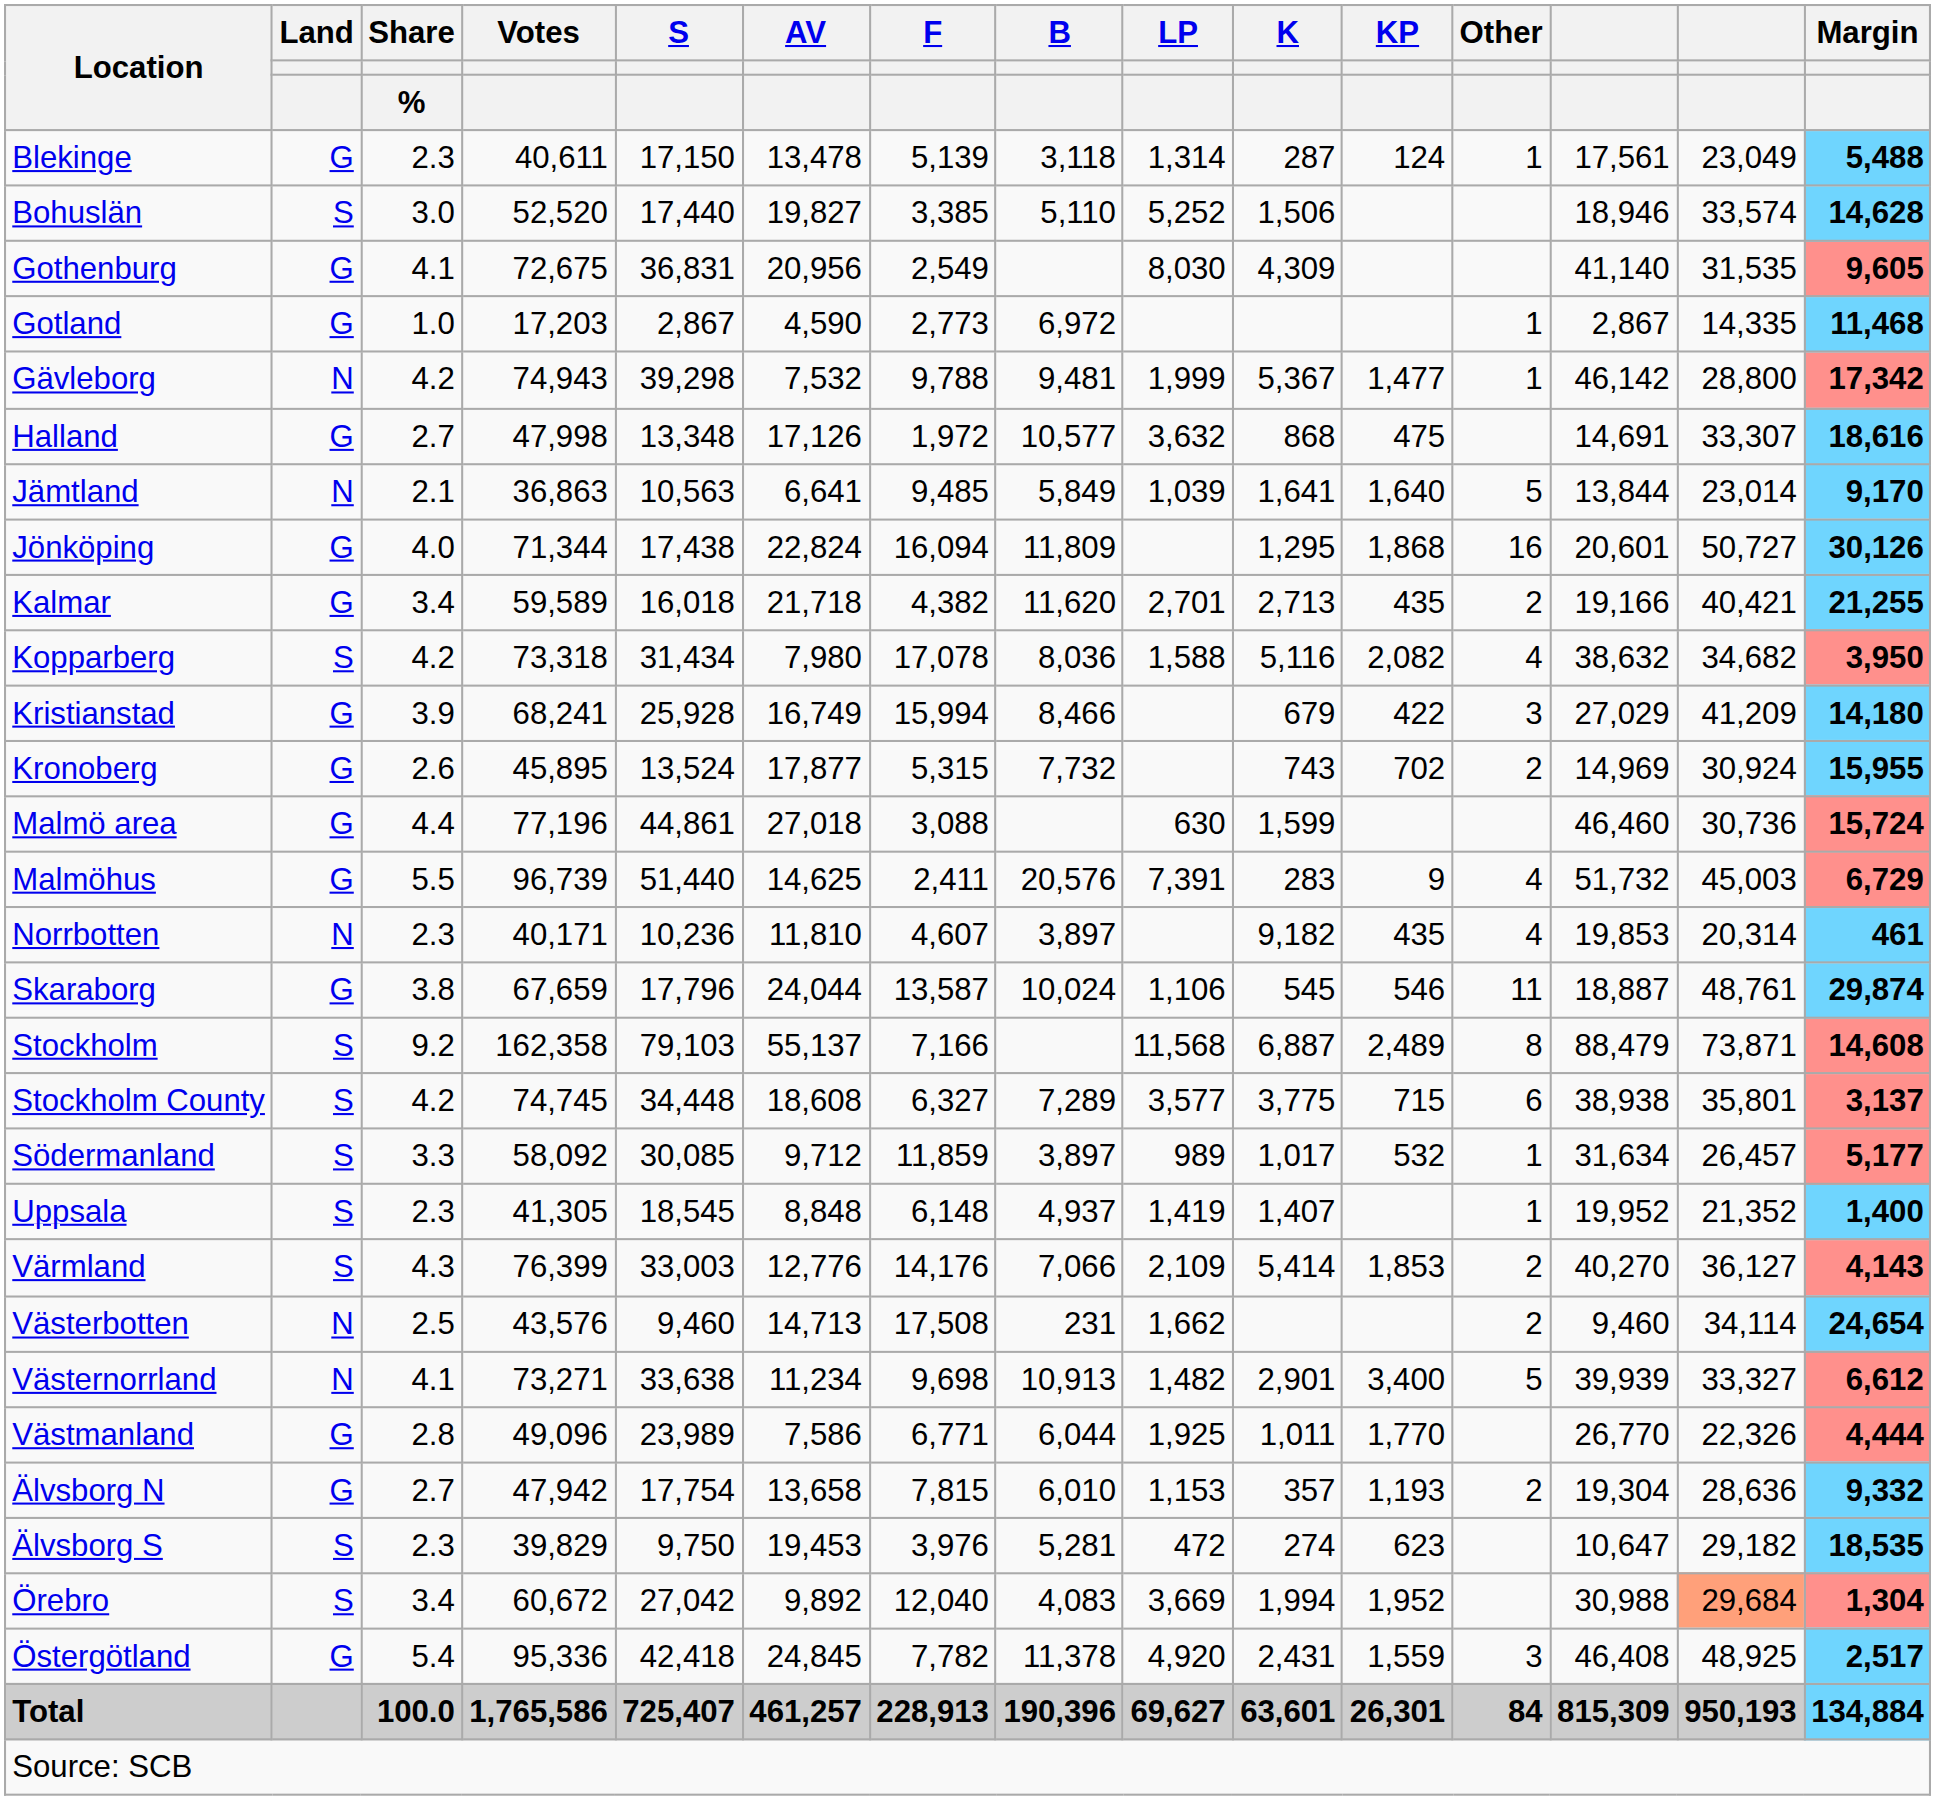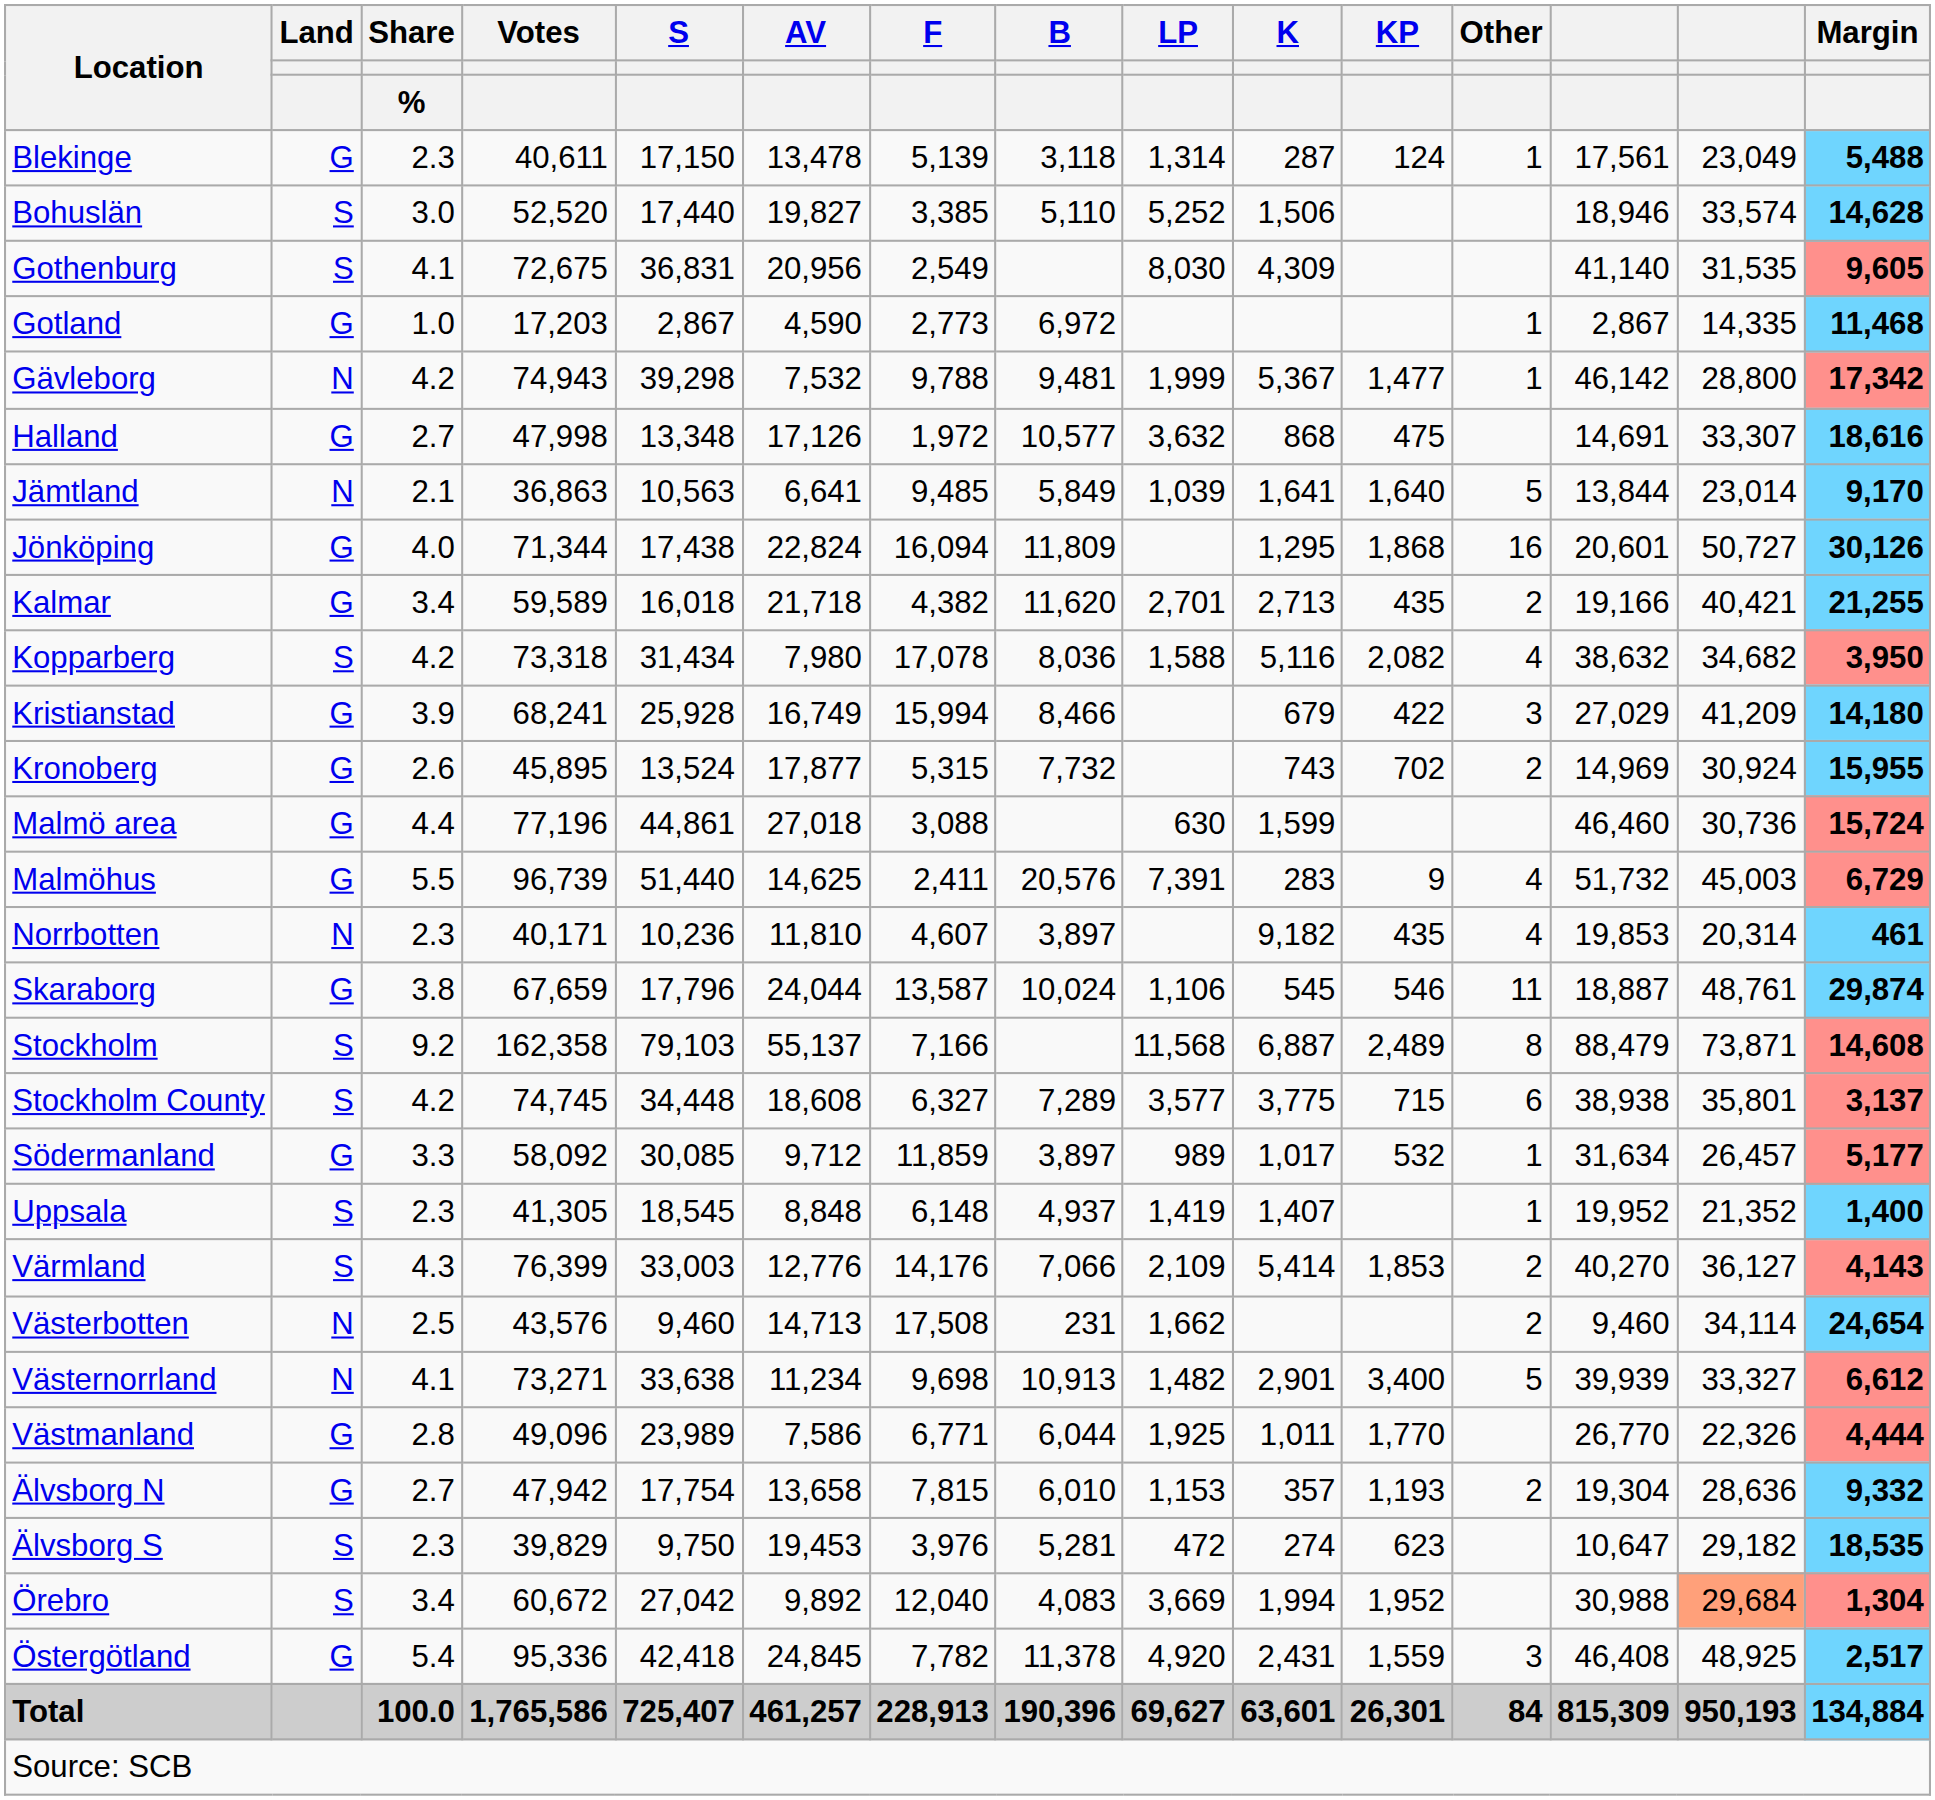(342, 268) G -> (343, 268) S
(343, 1156) S -> (342, 1156) G
